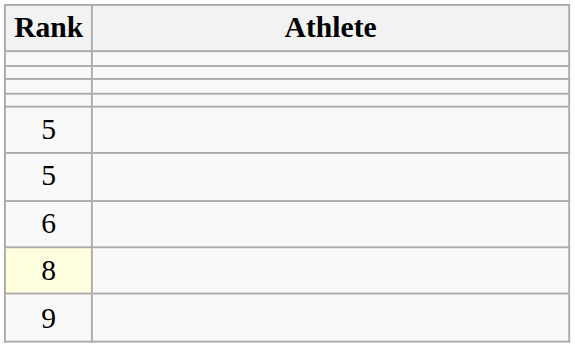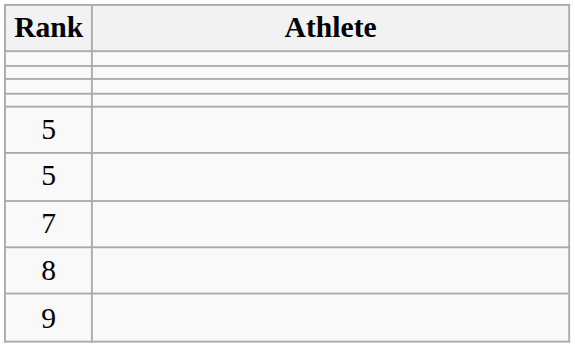(49, 223) 6 -> (49, 223) 7
(49, 270) lightyellow background -> (49, 270) no background
